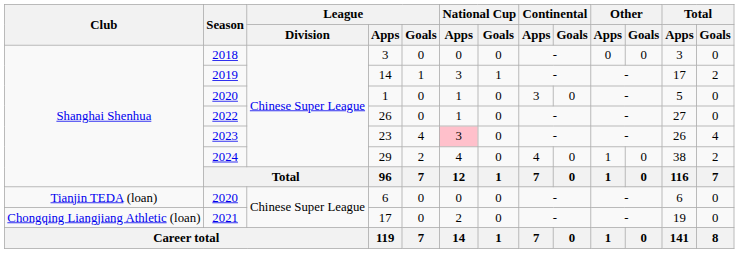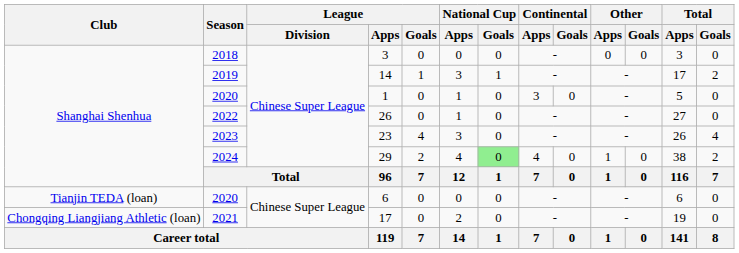(459, 136) pink background -> (459, 136) no background
(498, 156) no background -> (498, 156) lightgreen background
